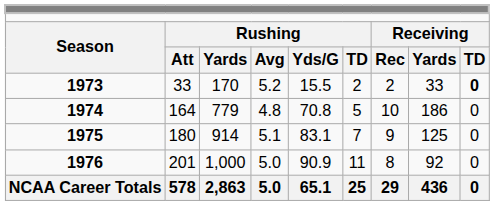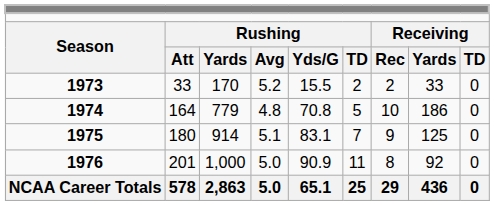(475, 85) bold -> (475, 85) normal
